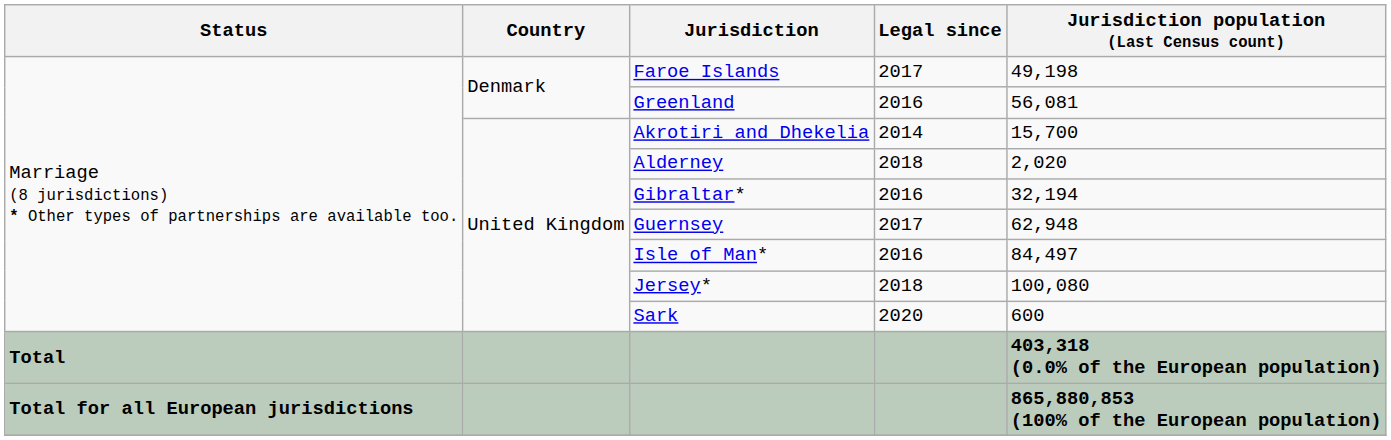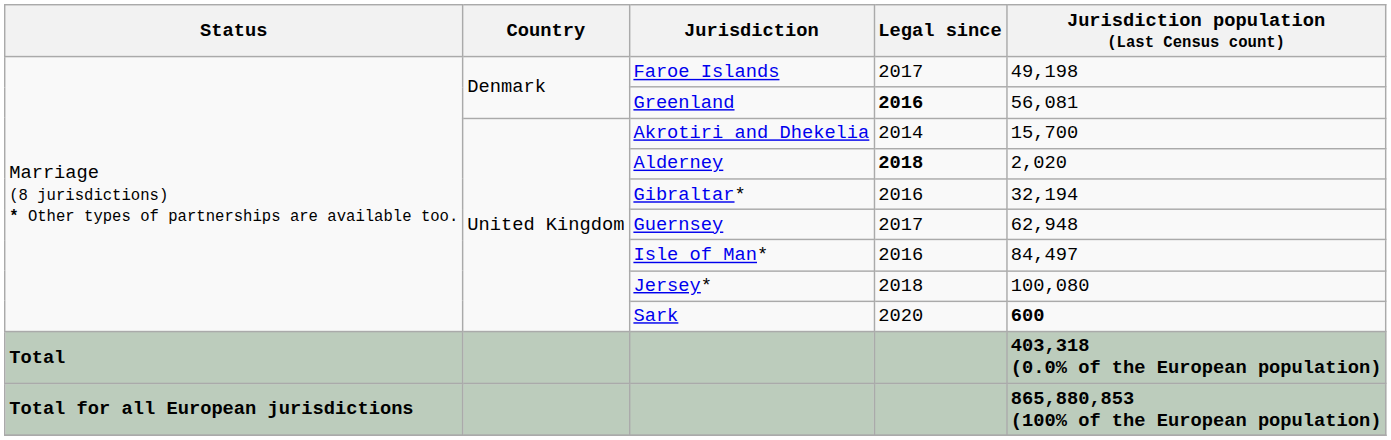(901, 103) normal -> (901, 103) bold
(901, 164) normal -> (901, 164) bold
(1028, 316) normal -> (1028, 316) bold
